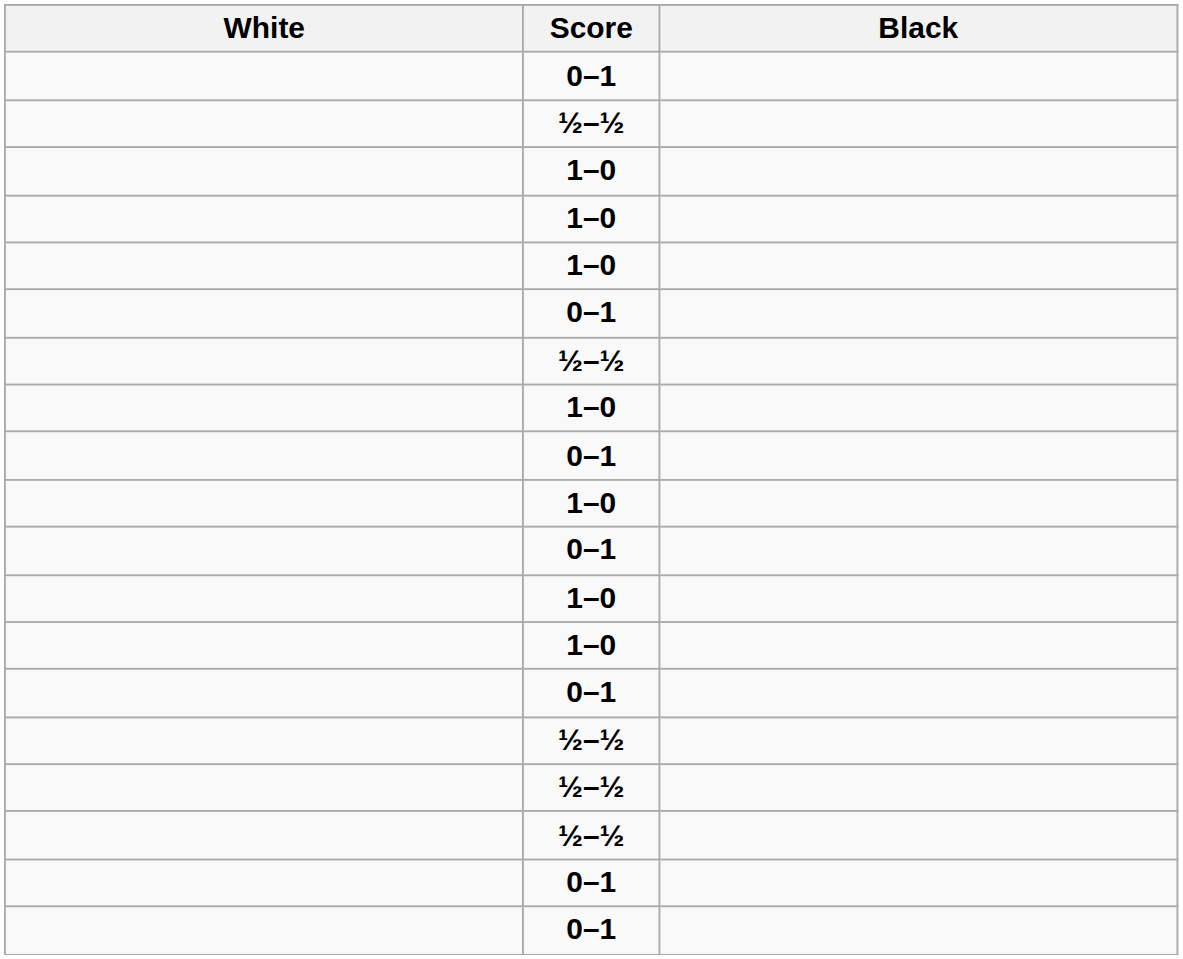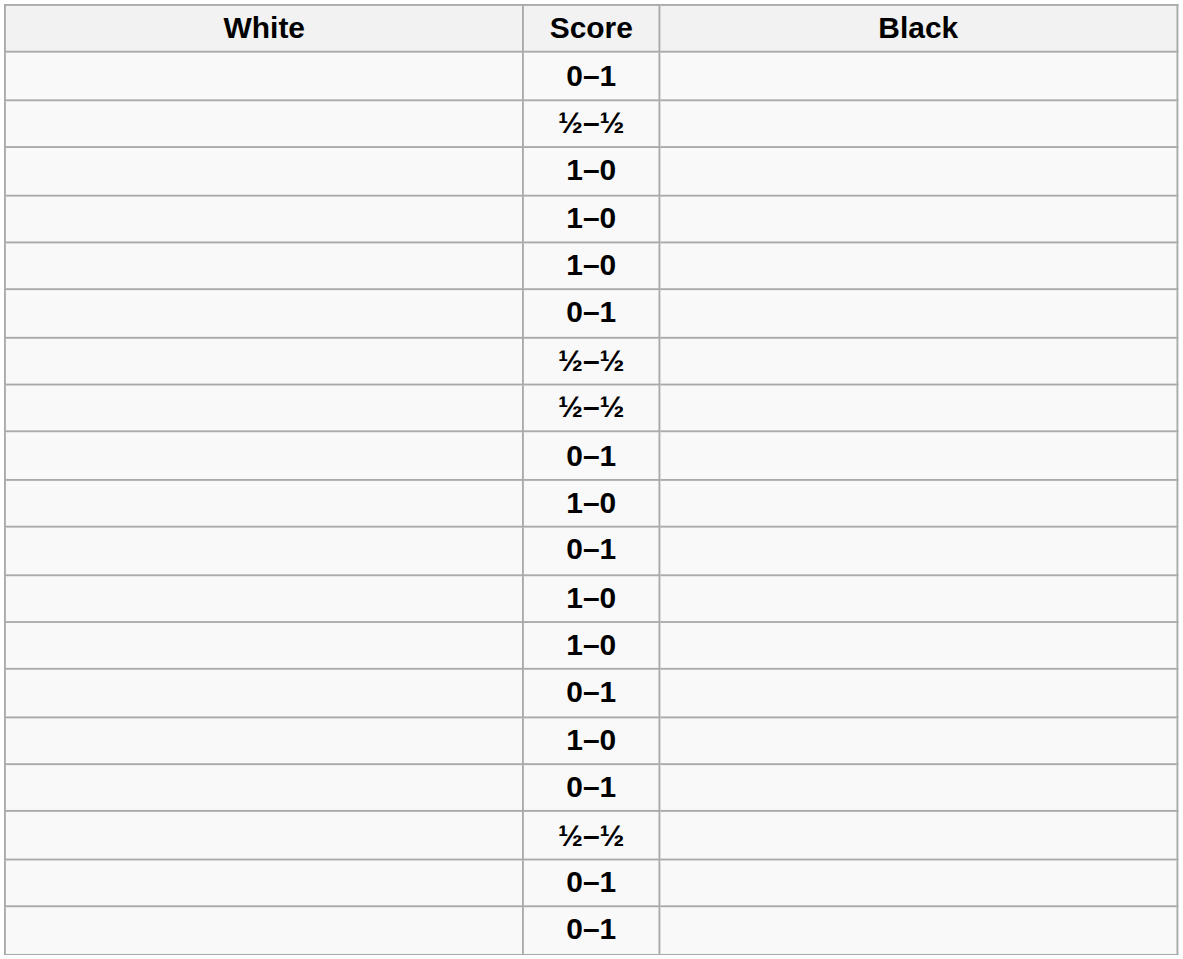(591, 407) 1–0 -> (591, 407) ½–½
(591, 739) ½–½ -> (591, 739) 1–0
(591, 787) ½–½ -> (591, 787) 0–1
